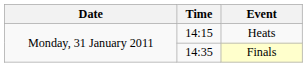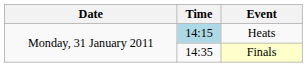(199, 33) no background -> (199, 33) lightblue background
